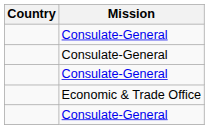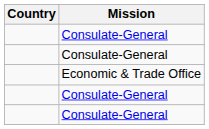(115, 74) Consulate-General -> (131, 74) Economic & Trade Office
(131, 94) Economic & Trade Office -> (115, 94) Consulate-General
